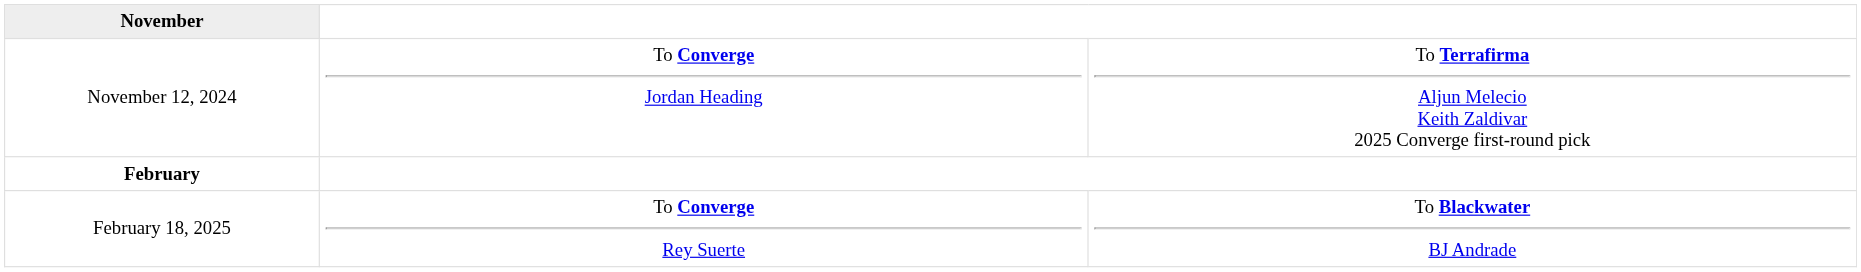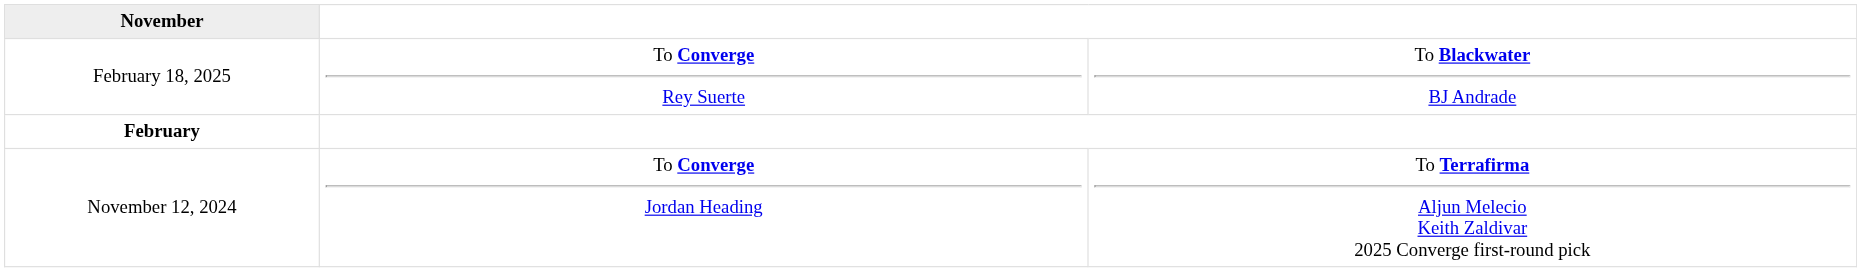rows swapped: (162, 97) <-> (162, 228)
